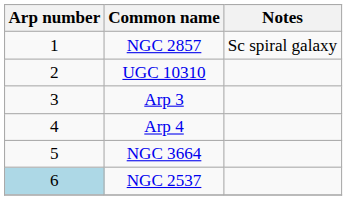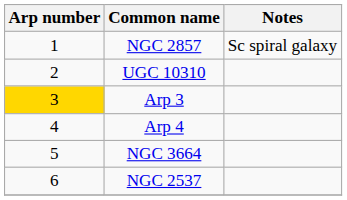(54, 99) no background -> (54, 99) gold background
(54, 180) lightblue background -> (54, 180) no background
